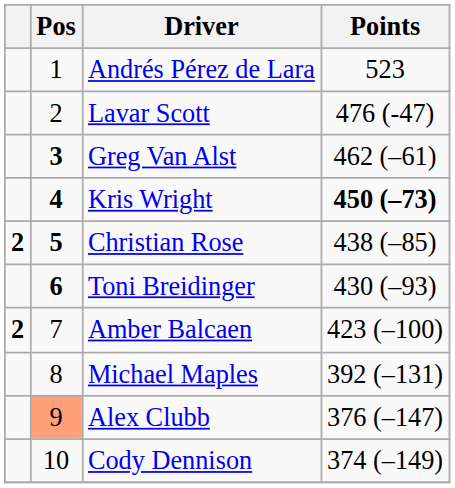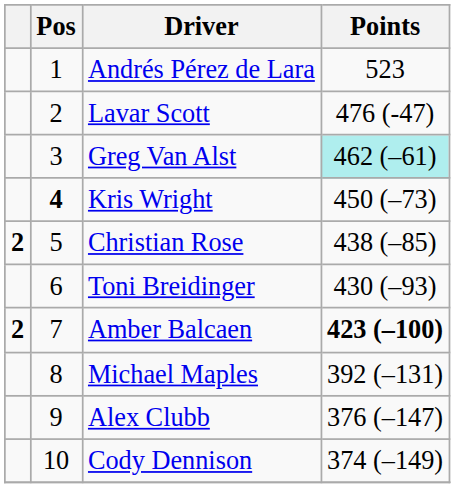(56, 156) bold -> (56, 156) normal
(385, 156) no background -> (385, 156) paleturquoise background
(385, 199) bold -> (385, 199) normal
(56, 243) bold -> (56, 243) normal
(56, 286) bold -> (56, 286) normal
(385, 329) normal -> (385, 329) bold
(56, 416) lightsalmon background -> (56, 416) no background
